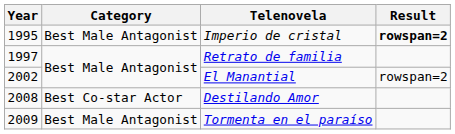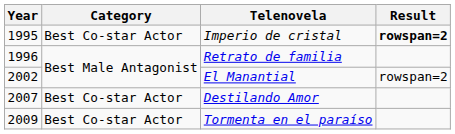(121, 36) Best Male Antagonist -> (113, 36) Best Co-star Actor
(23, 56) 1997 -> (23, 56) 1996
(23, 98) 2008 -> (23, 98) 2007
(121, 119) Best Male Antagonist -> (113, 119) Best Co-star Actor
